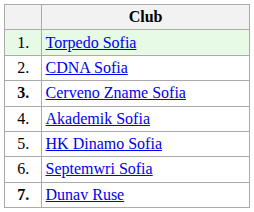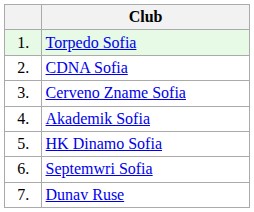(23, 93) bold -> (23, 93) normal
(23, 194) bold -> (23, 194) normal
